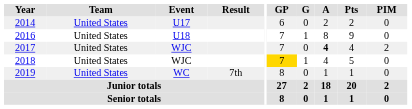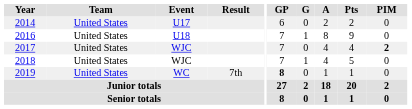(326, 48) bold -> (326, 48) normal
(387, 48) normal -> (387, 48) bold
(282, 60) gold background -> (282, 60) no background
(282, 73) normal -> (282, 73) bold
